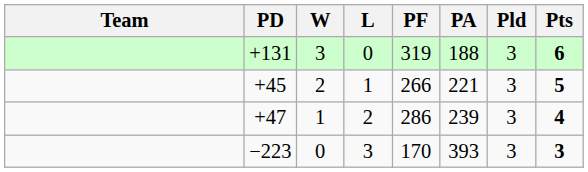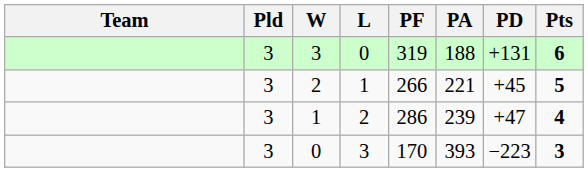columns swapped: (511, 20) <-> (270, 20)
